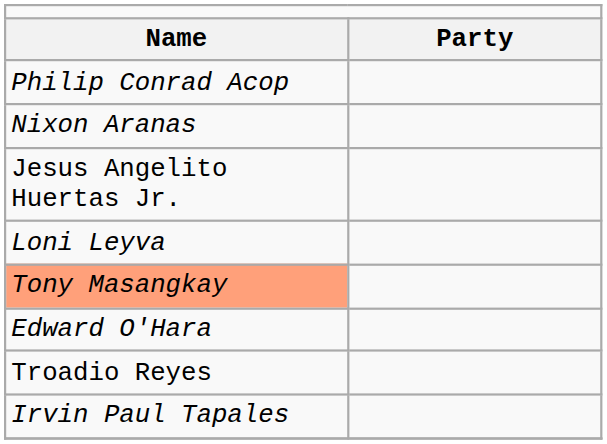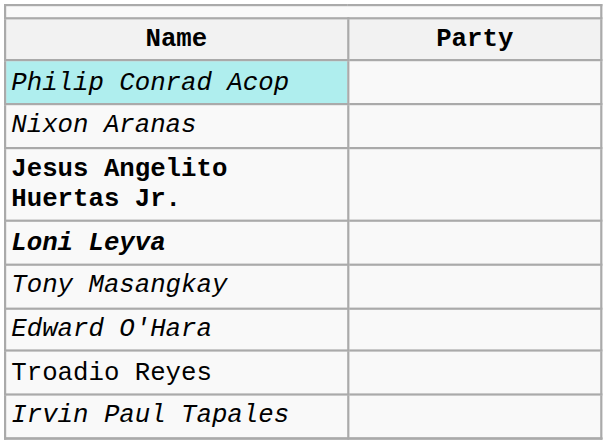(150, 82) no background -> (150, 82) paleturquoise background
(119, 184) normal -> (119, 184) bold
(88, 243) normal -> (88, 243) bold
(119, 286) lightsalmon background -> (119, 286) no background
